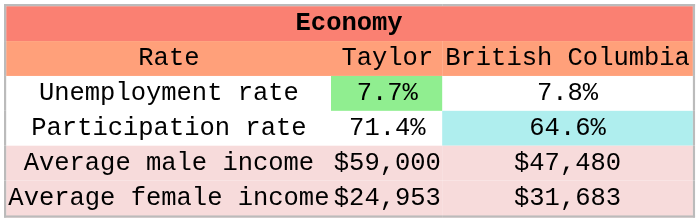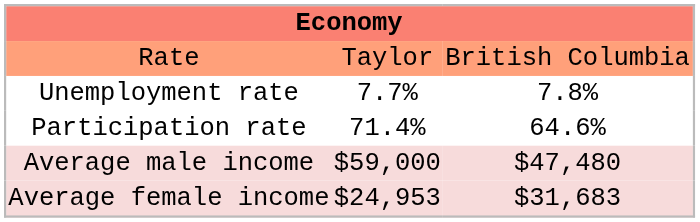(387, 93) lightgreen background -> (387, 93) no background
(568, 128) paleturquoise background -> (568, 128) no background
